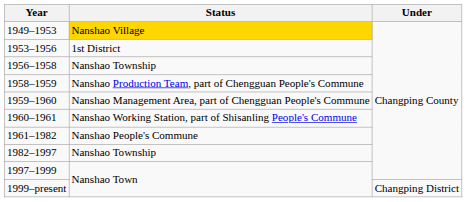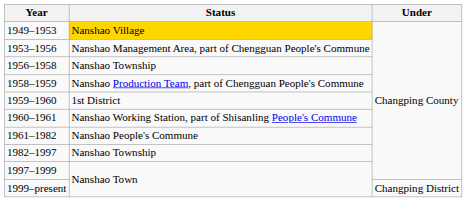(96, 48) 1st District -> (221, 48) Nanshao Management Area, part of Chengguan People's Commune
(221, 100) Nanshao Management Area, part of Chengguan People's Commune -> (96, 100) 1st District
